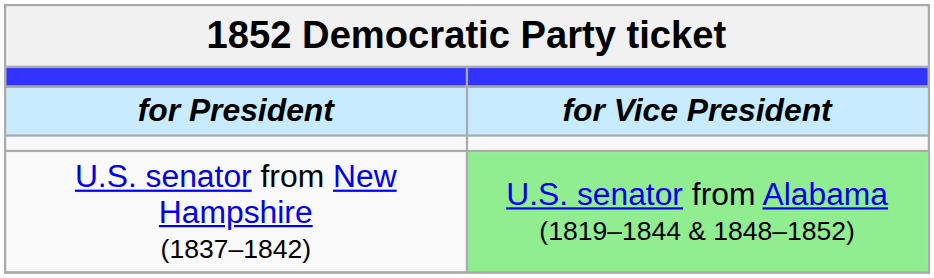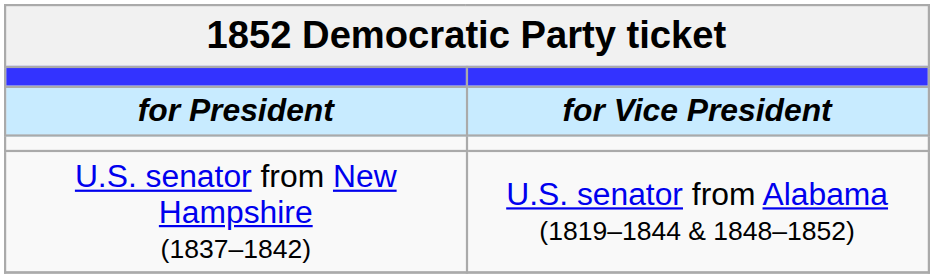(697, 212) lightgreen background -> (697, 212) no background
